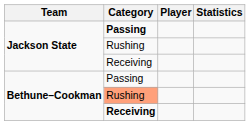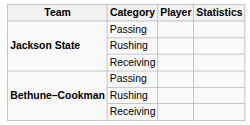(126, 29) bold -> (128, 29) normal
(125, 95) lightsalmon background -> (129, 95) no background
(131, 112) bold -> (133, 112) normal
